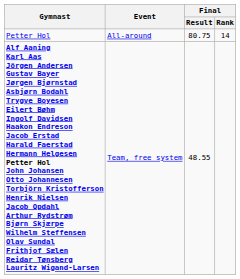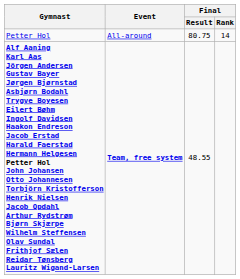(145, 158) normal -> (145, 158) bold
